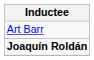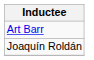(47, 47) bold -> (44, 47) normal
